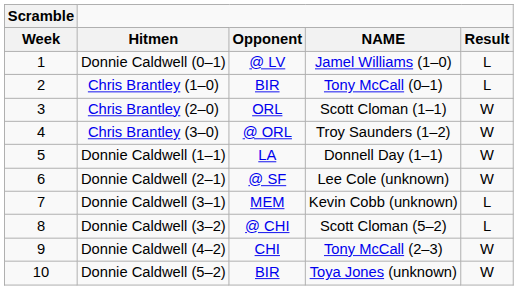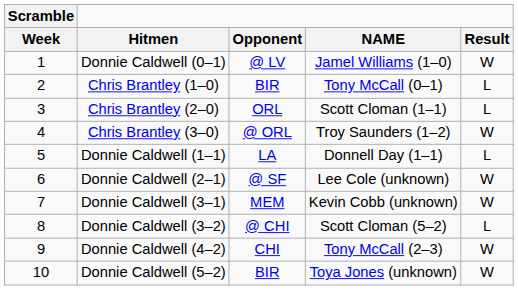(487, 62) L -> (487, 62) W
(487, 109) W -> (487, 109) L
(487, 156) W -> (487, 156) L
(487, 202) L -> (487, 202) W
